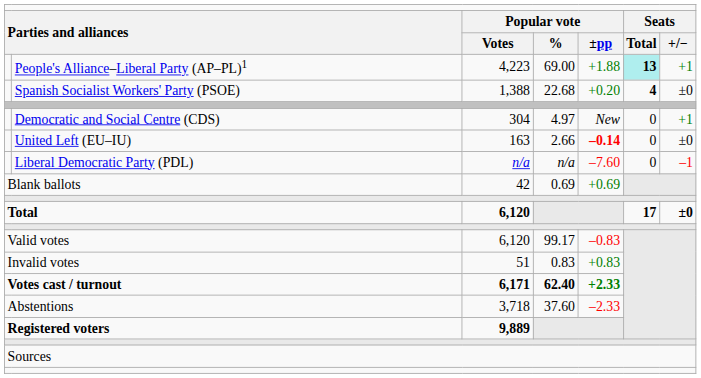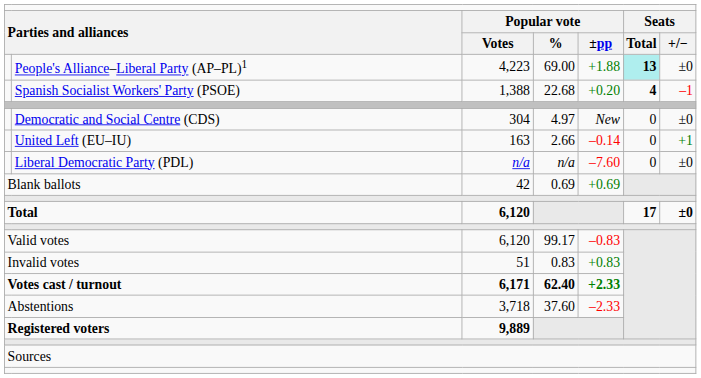(686, 67) +1 -> (686, 67) ±0
(686, 90) ±0 -> (686, 90) –1
(686, 119) +1 -> (686, 119) ±0
(605, 140) bold -> (605, 140) normal
(686, 140) ±0 -> (686, 140) +1
(686, 162) –1 -> (686, 162) ±0
